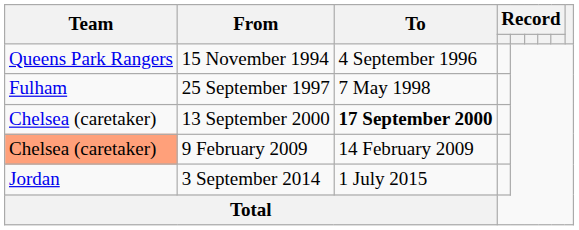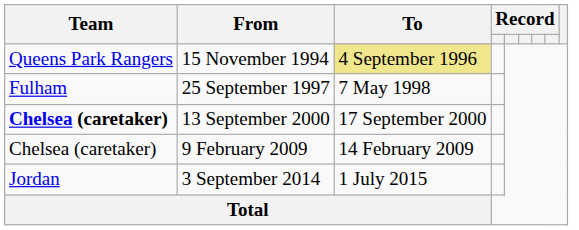(408, 58) no background -> (408, 58) khaki background
(83, 118) normal -> (88, 118) bold
(416, 118) bold -> (413, 118) normal
(83, 149) lightsalmon background -> (83, 149) no background
